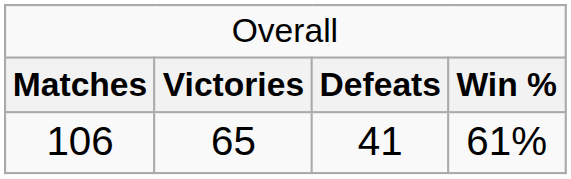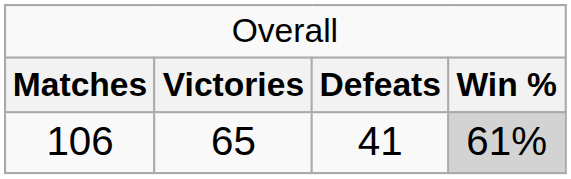(507, 141) no background -> (507, 141) lightgrey background
